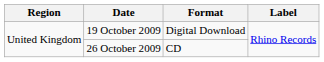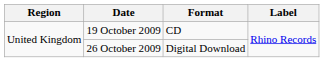(205, 30) Digital Download -> (173, 30) CD
(173, 48) CD -> (205, 48) Digital Download
